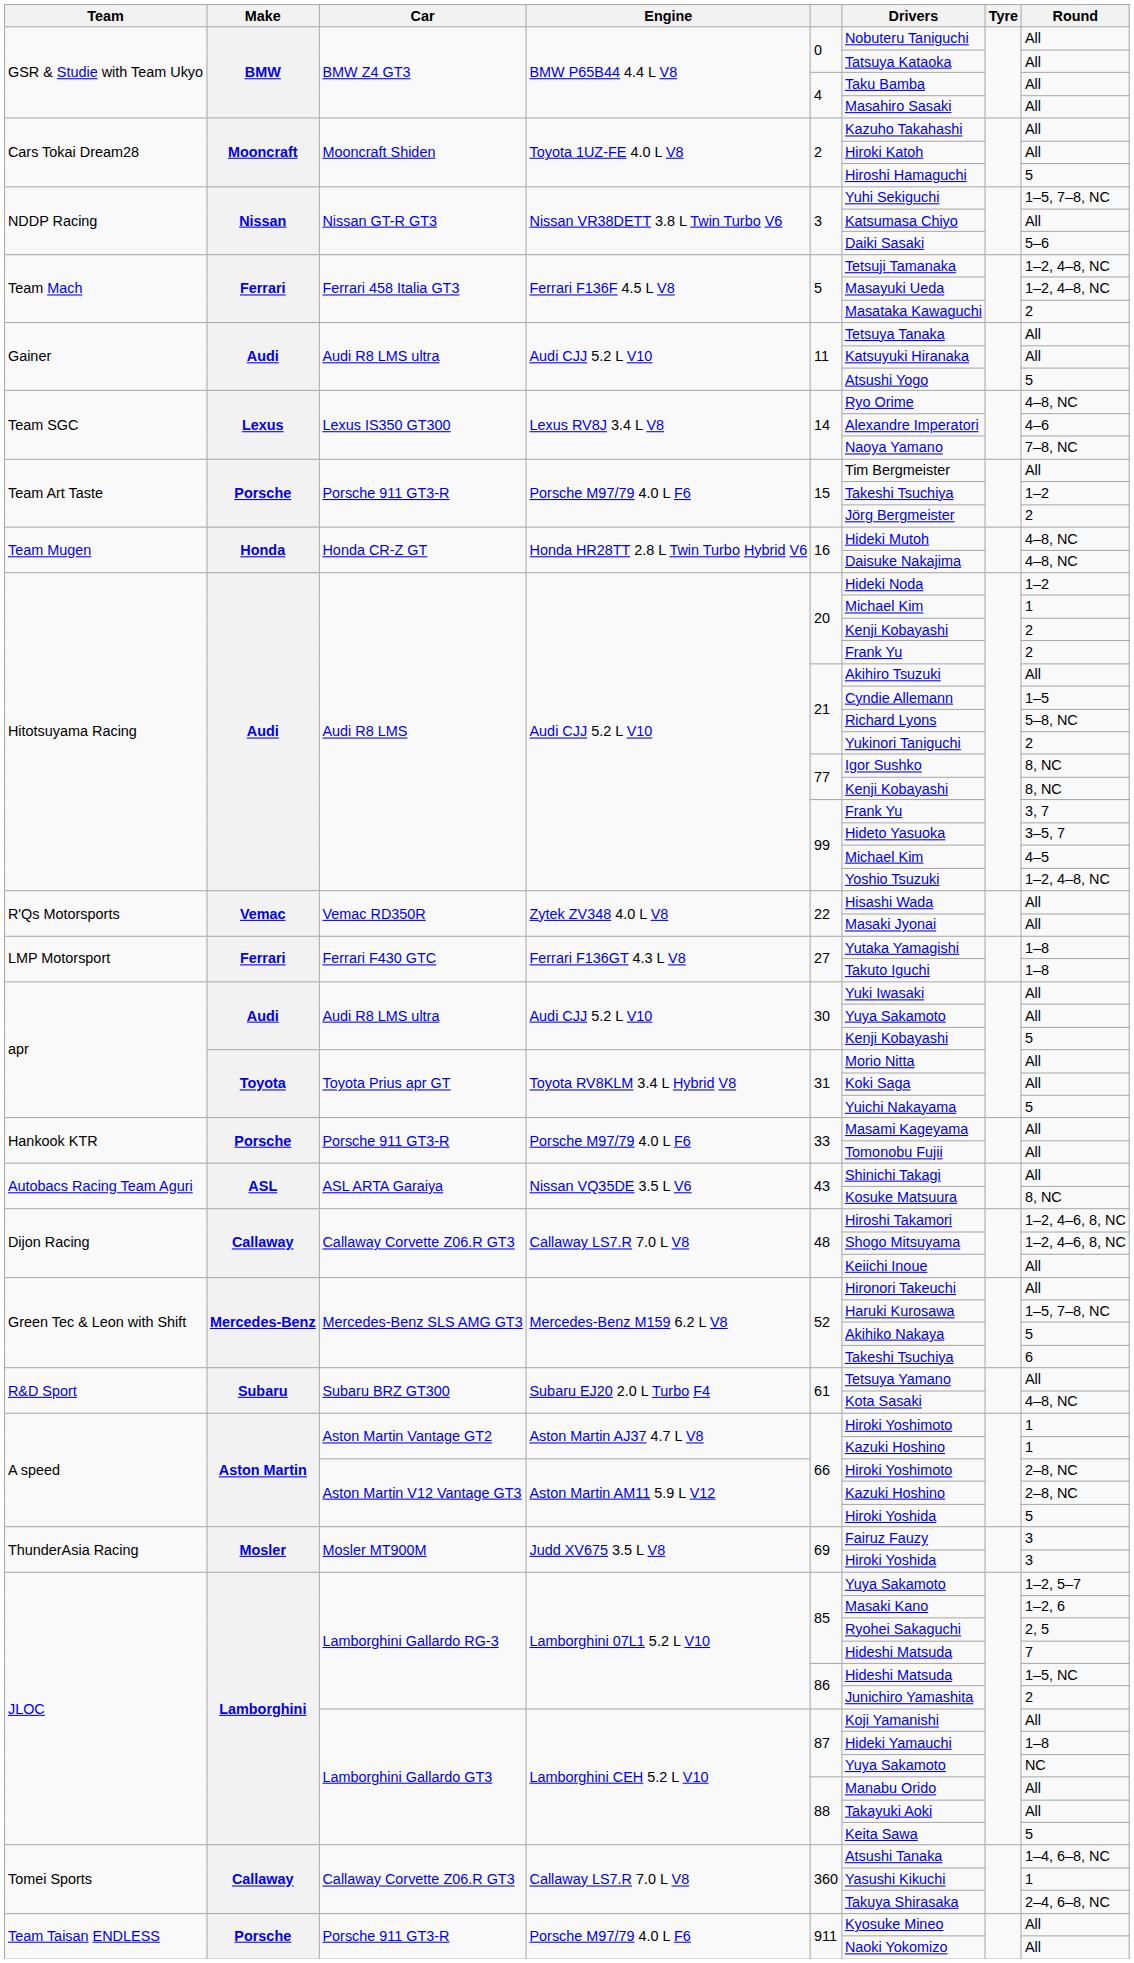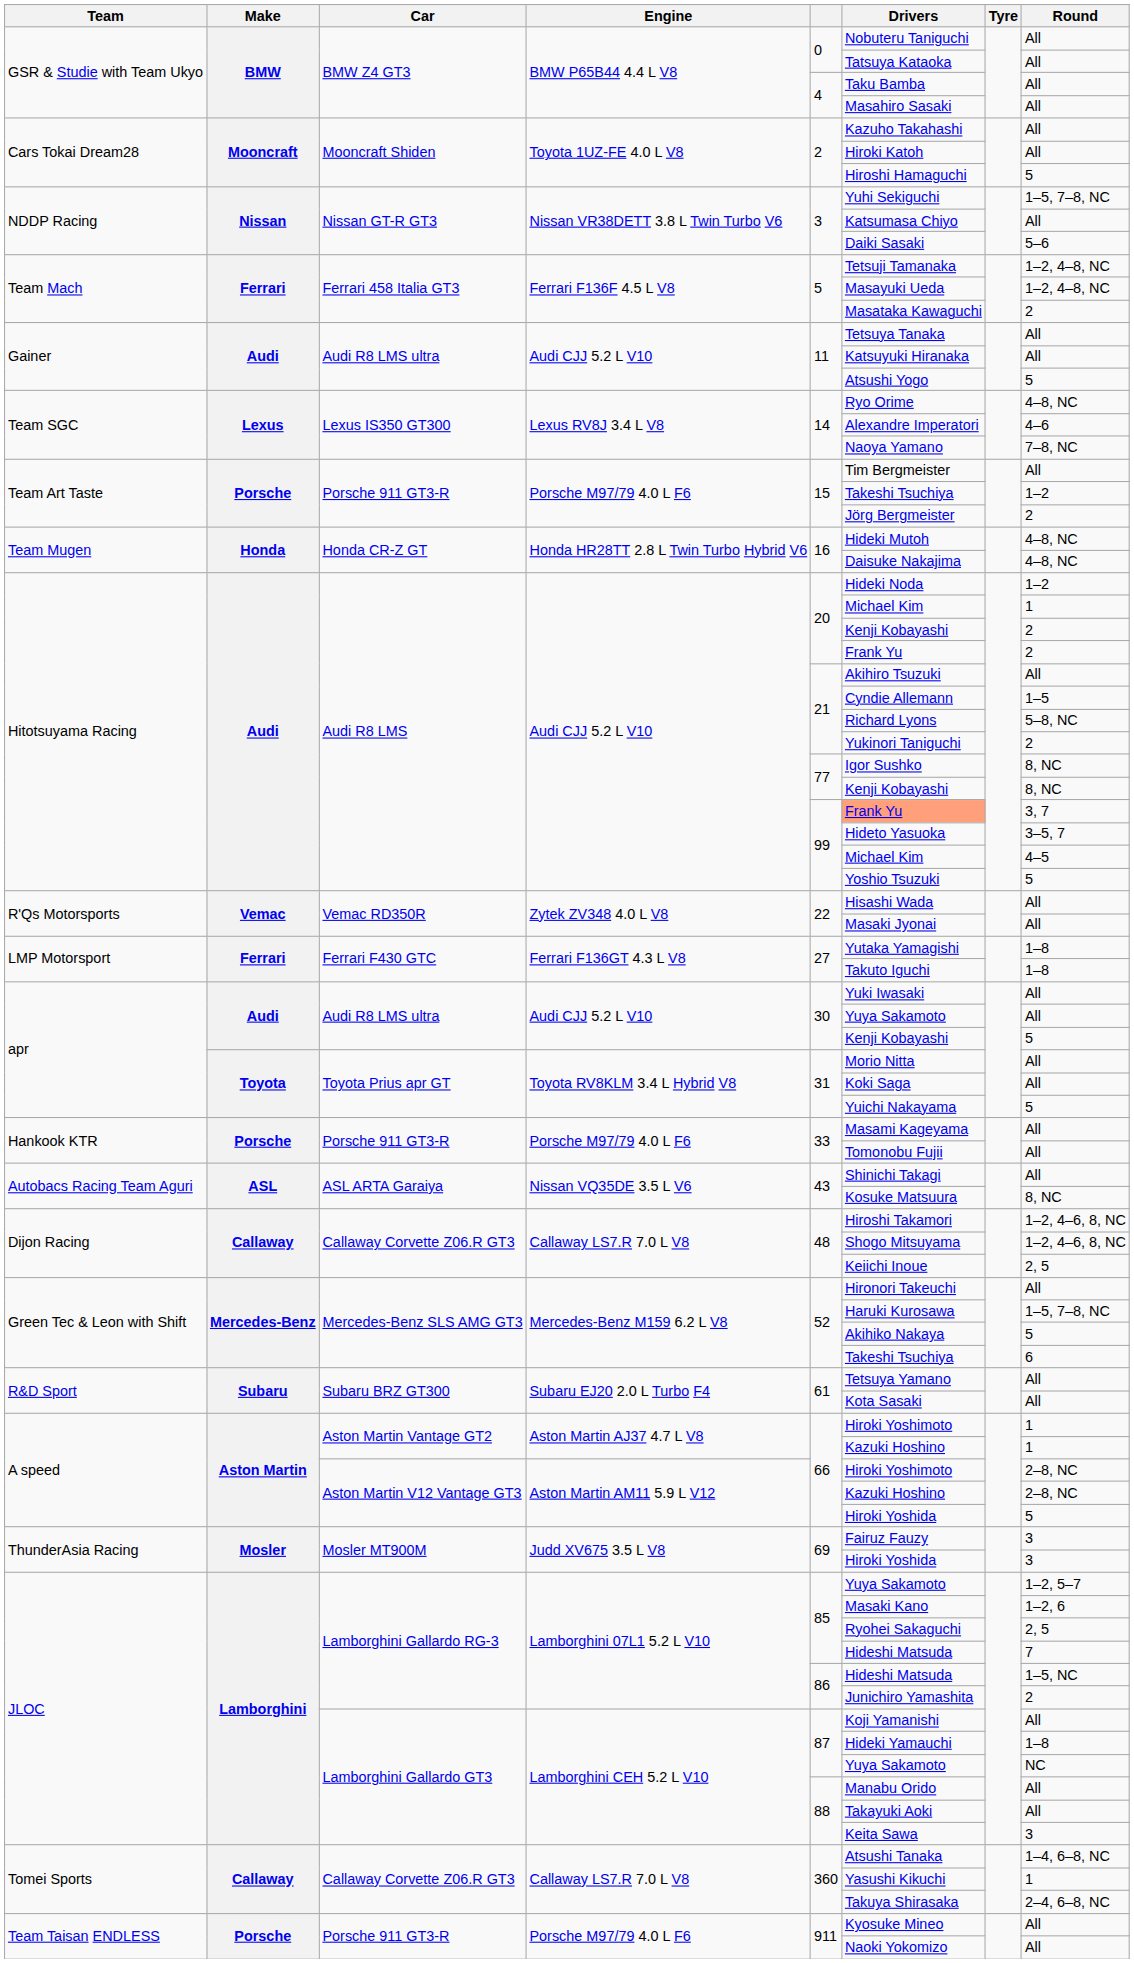(874, 811) no background -> (874, 811) lightsalmon background
(1067, 879) 1–2, 4–8, NC -> (1029, 879) 5
(1033, 1265) All -> (1037, 1265) 2, 5
(1051, 1402) 4–8, NC -> (1033, 1402) All
(1029, 1833) 5 -> (1029, 1833) 3
